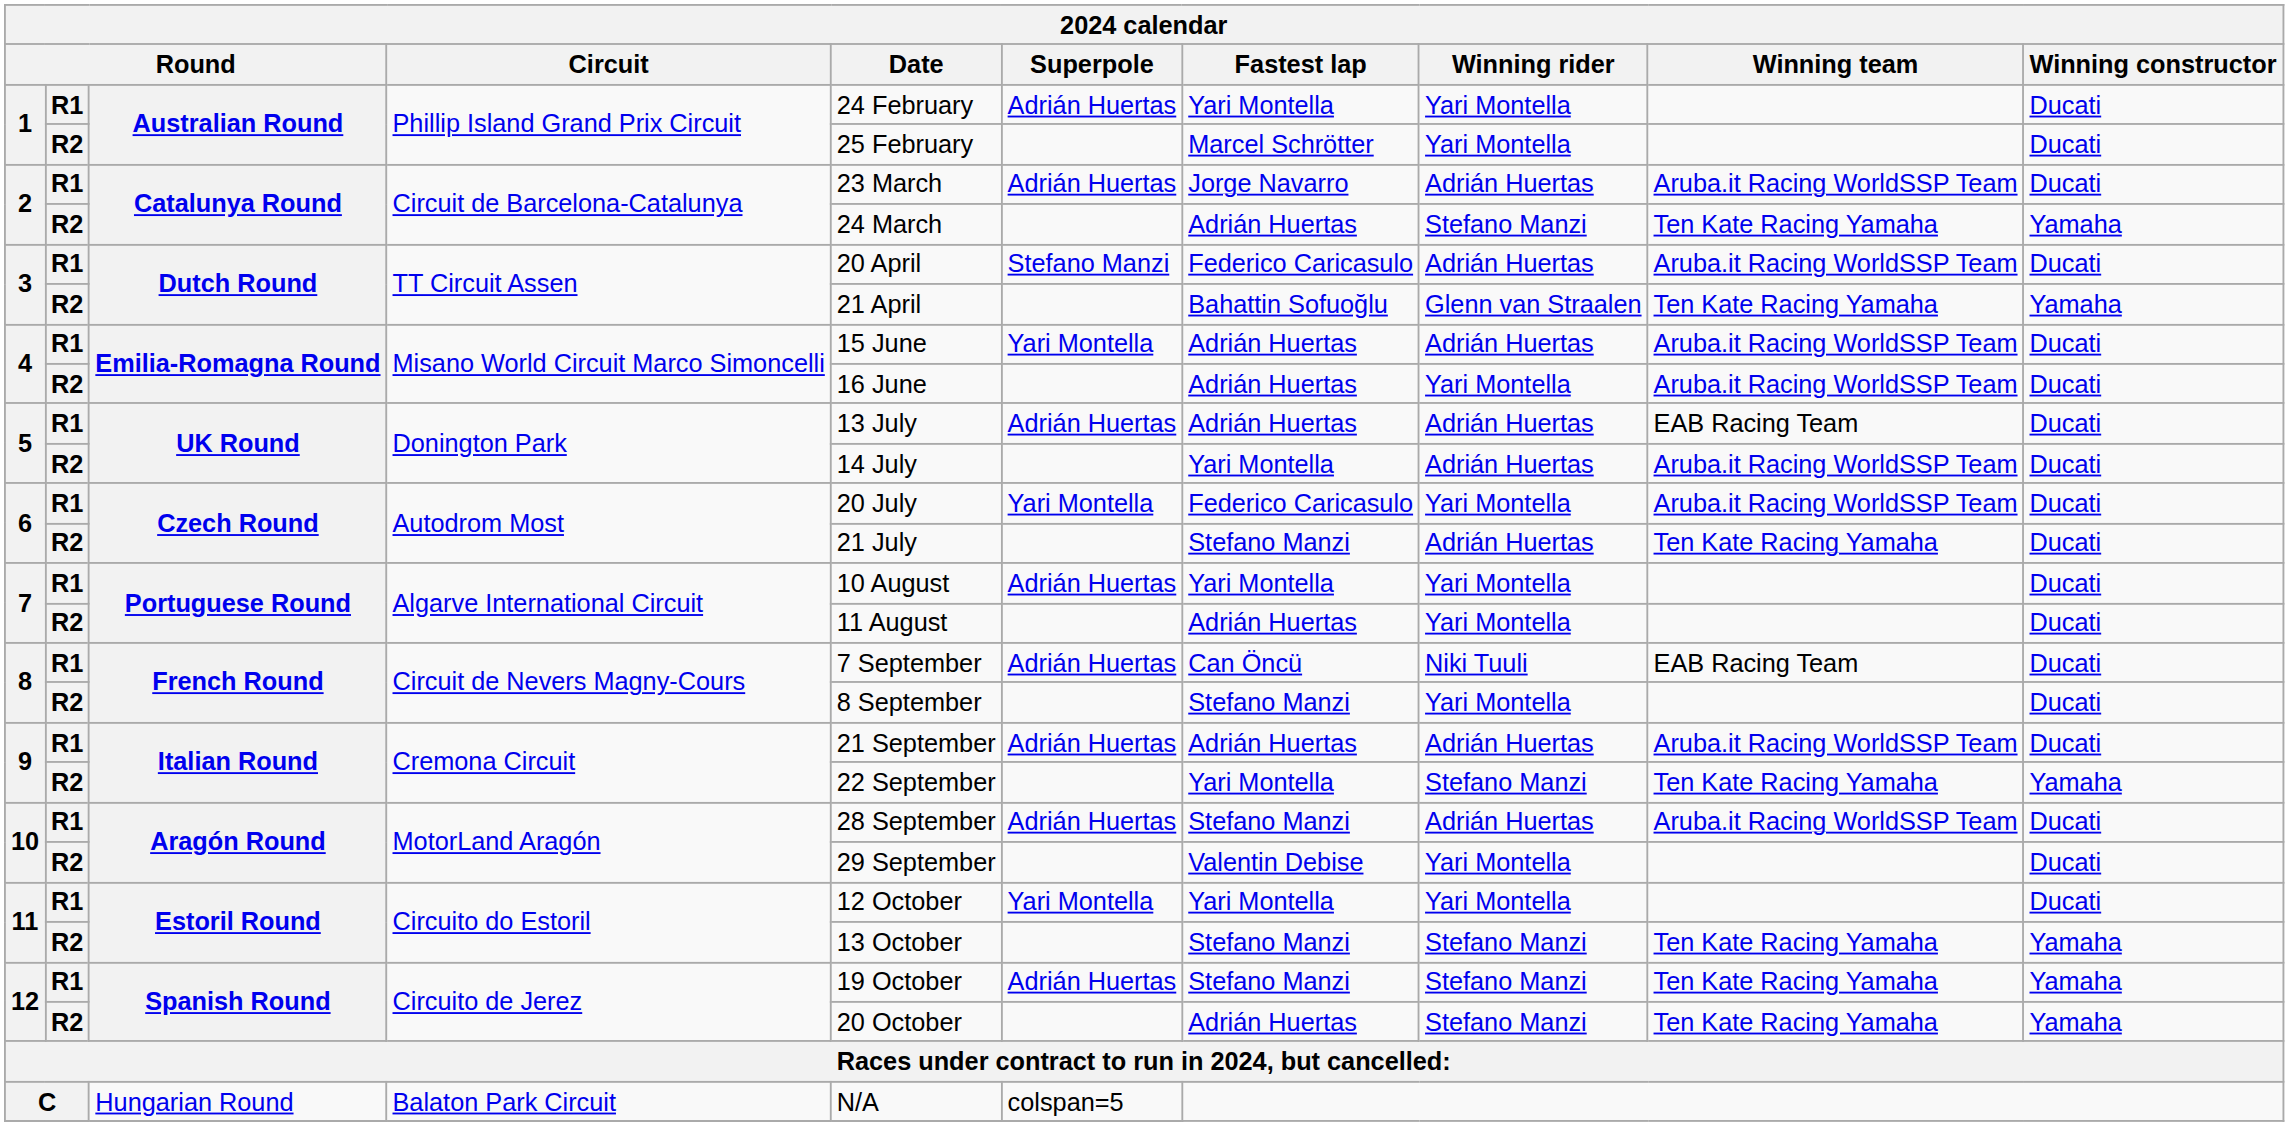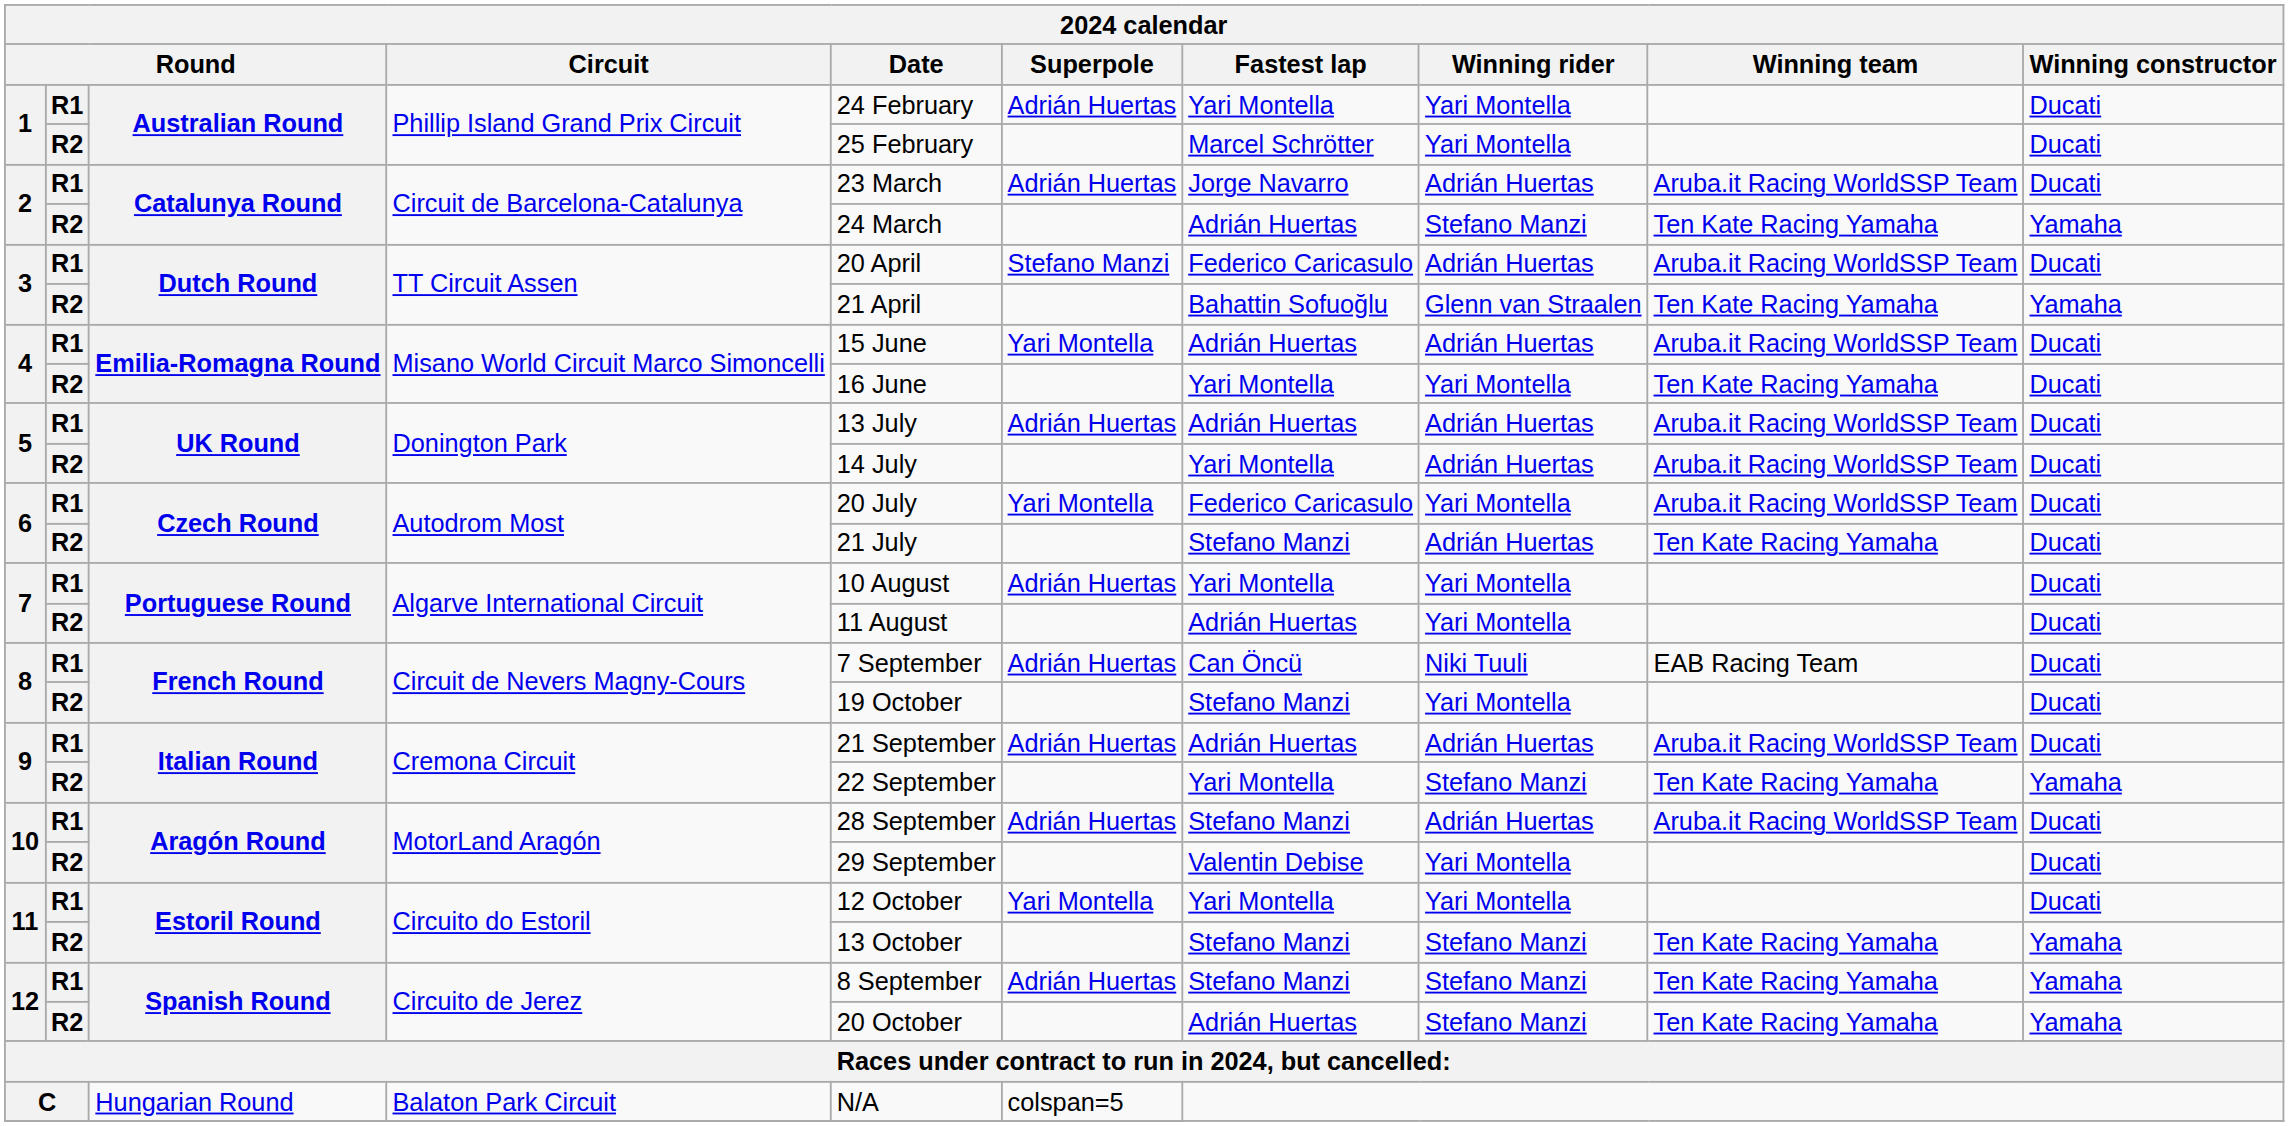(1273, 383) Adrián Huertas -> (1261, 383) Yari Montella
(1836, 383) Aruba.it Racing WorldSSP Team -> (1796, 383) Ten Kate Racing Yamaha
(1756, 423) EAB Racing Team -> (1836, 423) Aruba.it Racing WorldSSP Team
(909, 702) 8 September -> (899, 702) 19 October
(899, 981) 19 October -> (909, 981) 8 September
